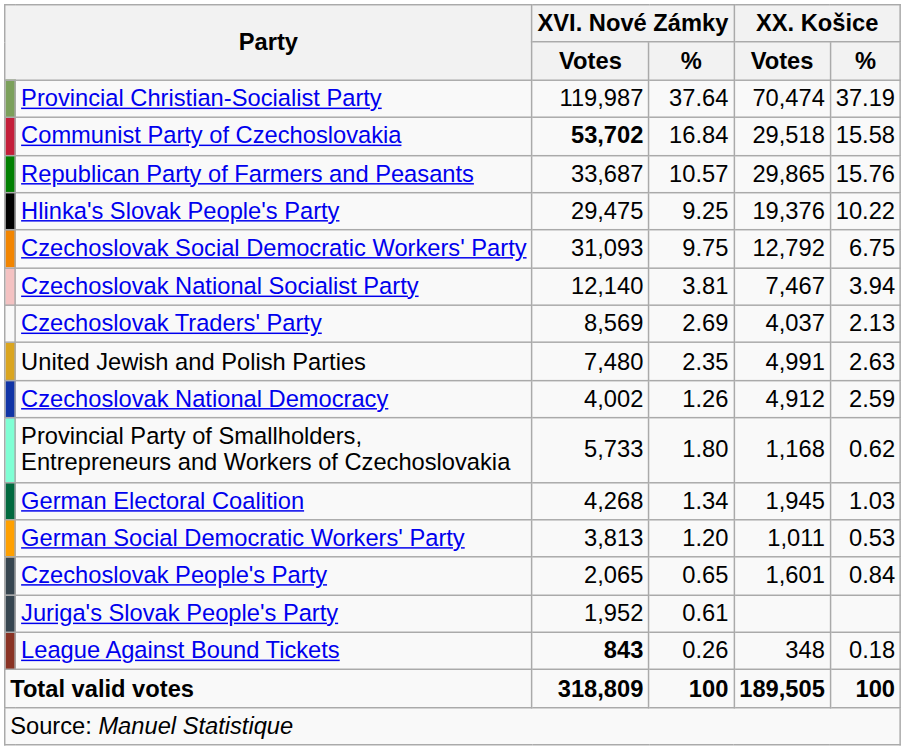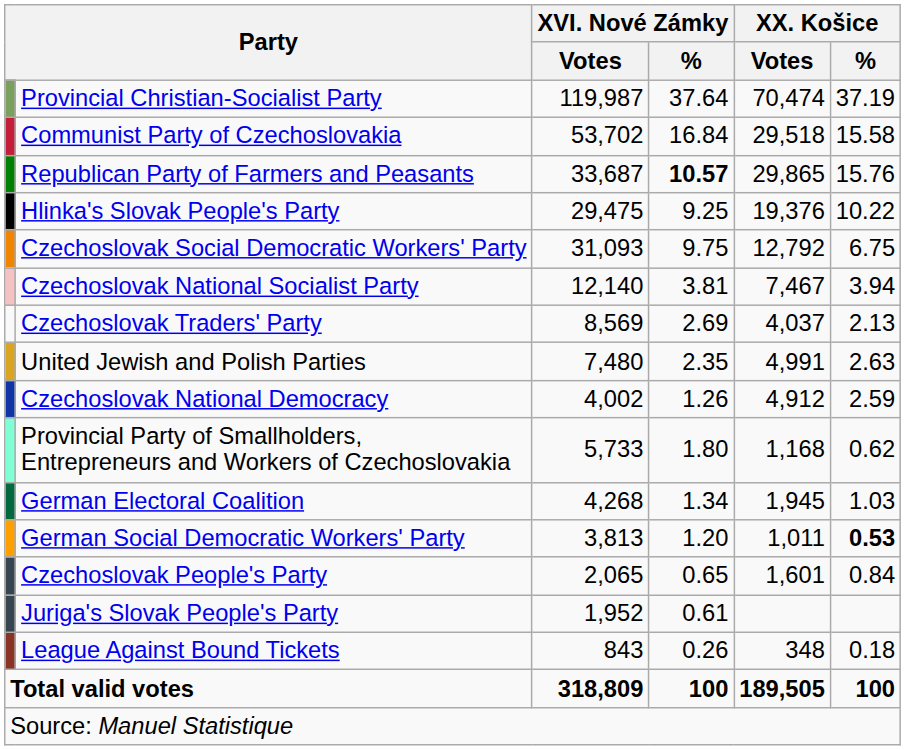(607, 135) bold -> (607, 135) normal
(699, 173) normal -> (699, 173) bold
(872, 538) normal -> (872, 538) bold
(624, 650) bold -> (624, 650) normal
